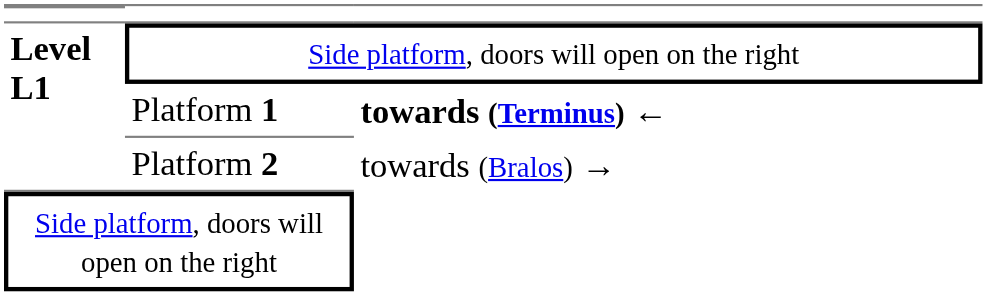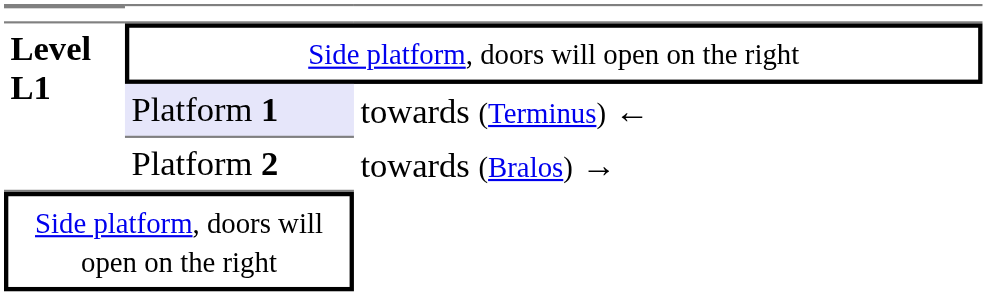(205, 109) no background -> (205, 109) lavender background
(514, 110) bold -> (505, 110) normal
